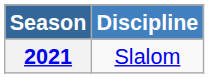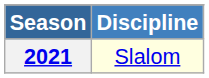(147, 56) no background -> (147, 56) lightyellow background
